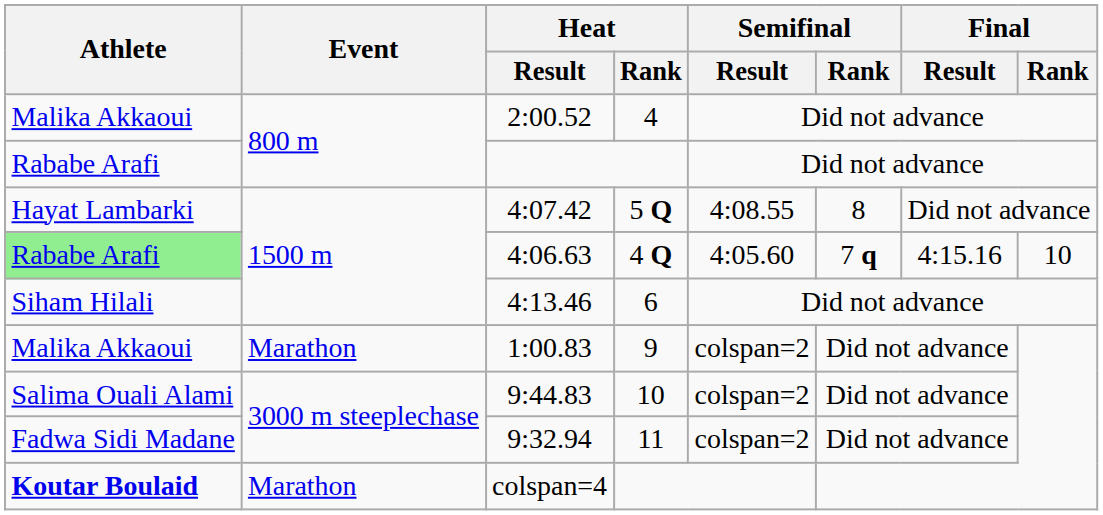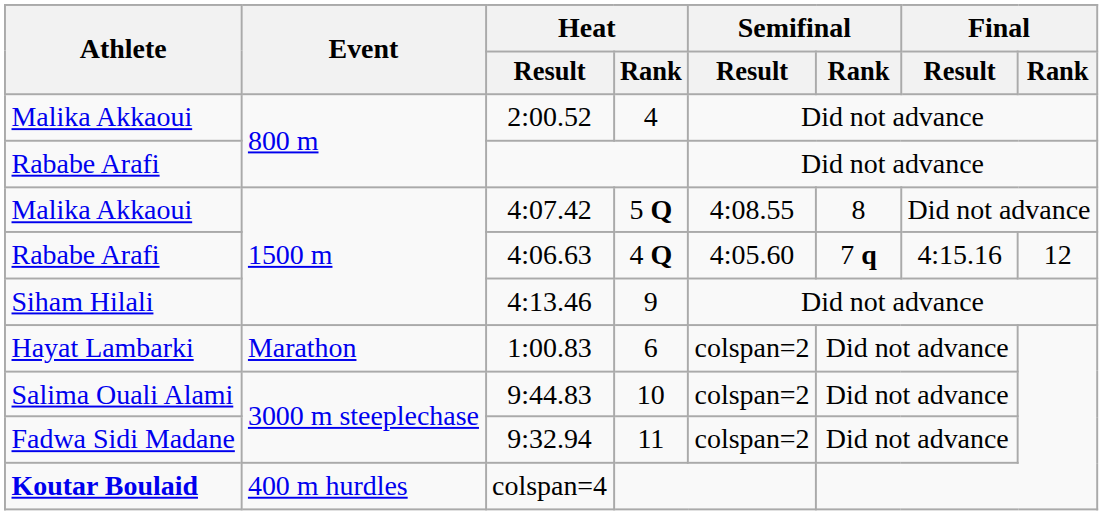(103, 209) Hayat Lambarki -> (102, 209) Malika Akkaoui
(86, 255) lightgreen background -> (86, 255) no background
(1058, 255) 10 -> (1058, 255) 12
(651, 301) 6 -> (651, 301) 9
(102, 347) Malika Akkaoui -> (103, 347) Hayat Lambarki
(651, 347) 9 -> (651, 347) 6
(302, 486) Marathon -> (328, 486) 400 m hurdles
